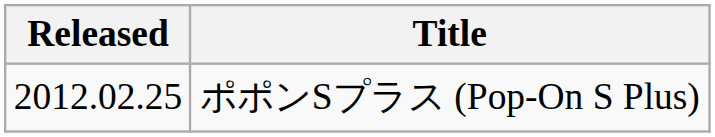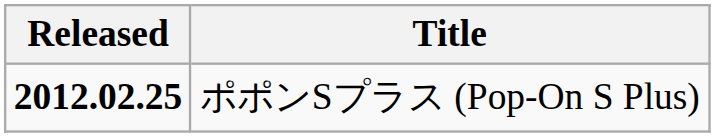(98, 97) normal -> (98, 97) bold
